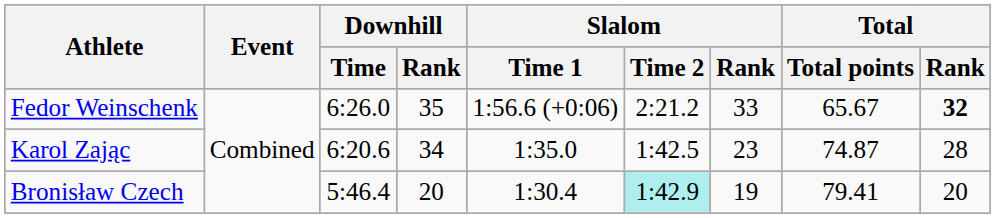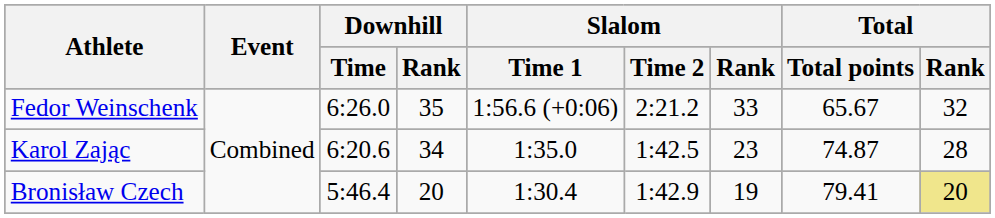(955, 108) bold -> (955, 108) normal
(667, 191) paleturquoise background -> (667, 191) no background
(955, 191) no background -> (955, 191) khaki background
